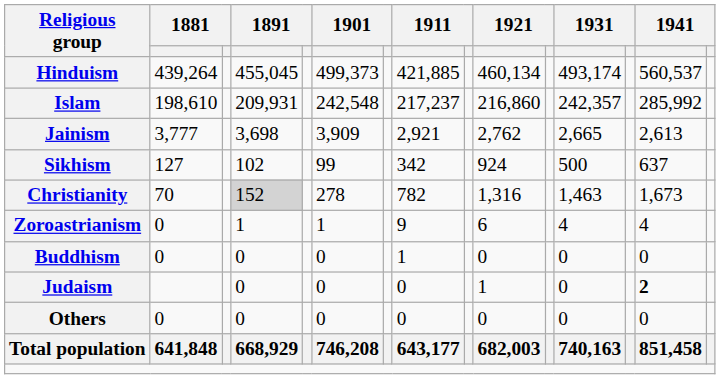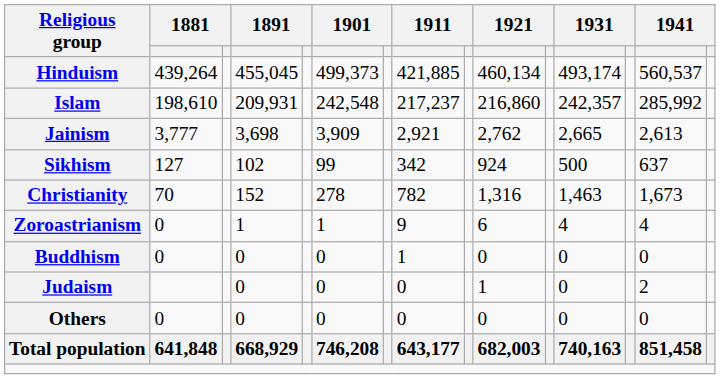(250, 195) lightgrey background -> (250, 195) no background
(644, 287) bold -> (644, 287) normal
